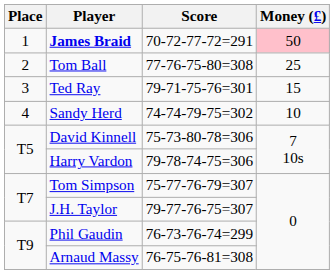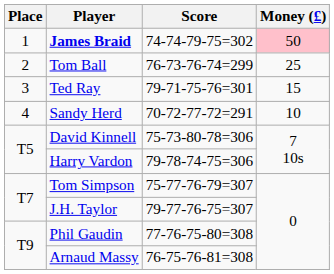(199, 40) 70-72-77-72=291 -> (199, 40) 74-74-79-75=302
(199, 64) 77-76-75-80=308 -> (199, 64) 76-73-76-74=299
(199, 112) 74-74-79-75=302 -> (199, 112) 70-72-77-72=291
(199, 233) 76-73-76-74=299 -> (199, 233) 77-76-75-80=308
